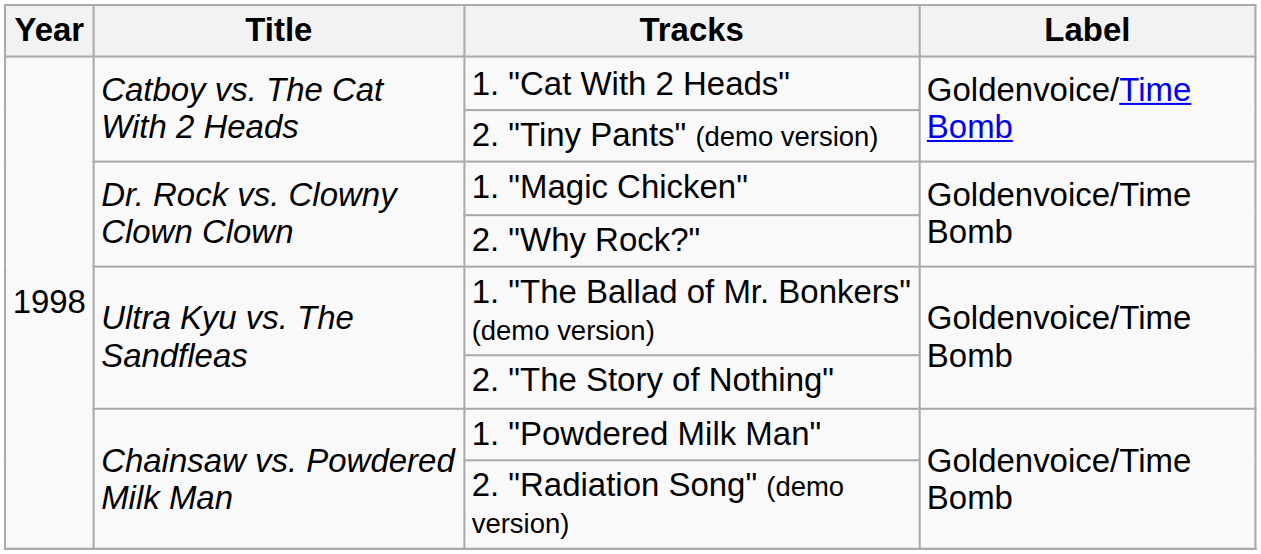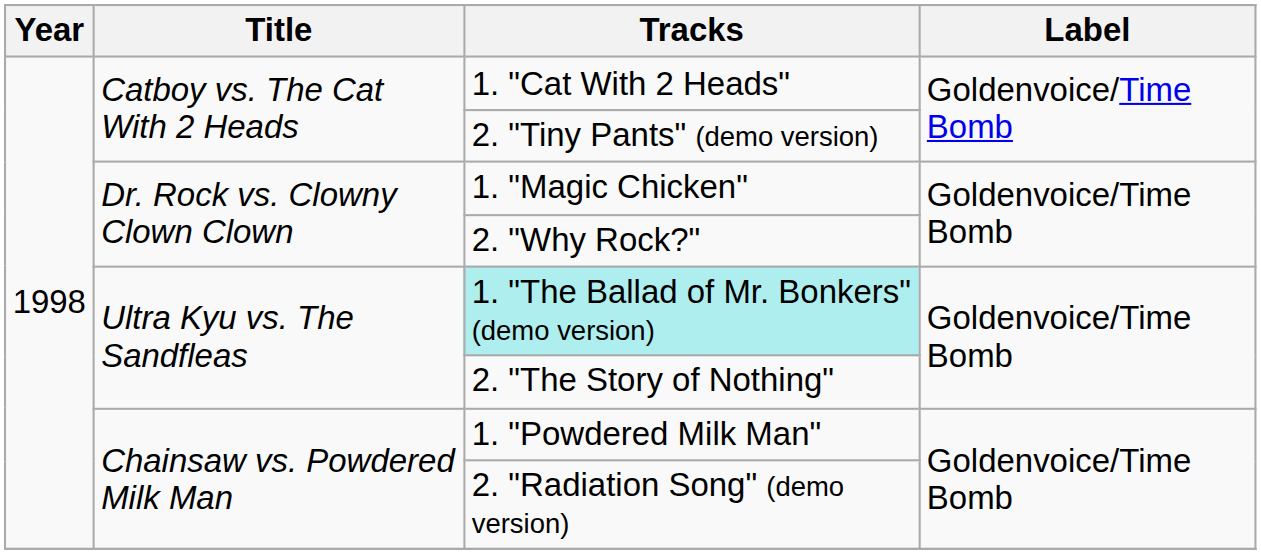(691, 310) no background -> (691, 310) paleturquoise background
